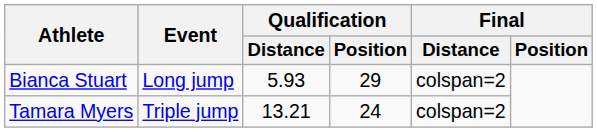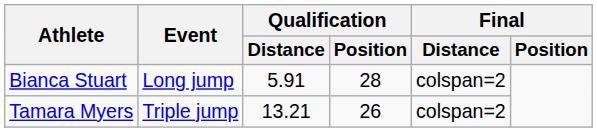(286, 81) 5.93 -> (286, 81) 5.91
(370, 81) 29 -> (370, 81) 28
(370, 112) 24 -> (370, 112) 26
